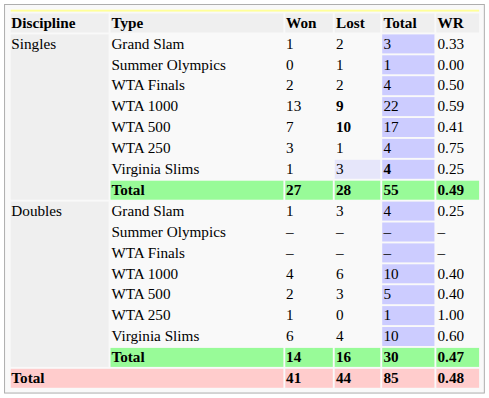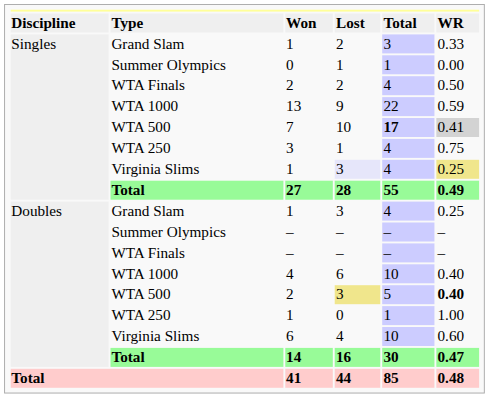(340, 106) bold -> (340, 106) normal
(344, 127) bold -> (344, 127) normal
(391, 127) normal -> (391, 127) bold
(451, 127) no background -> (451, 127) lightgrey background
(387, 169) bold -> (387, 169) normal
(451, 169) no background -> (451, 169) khaki background
(340, 294) no background -> (340, 294) khaki background
(451, 294) normal -> (451, 294) bold
